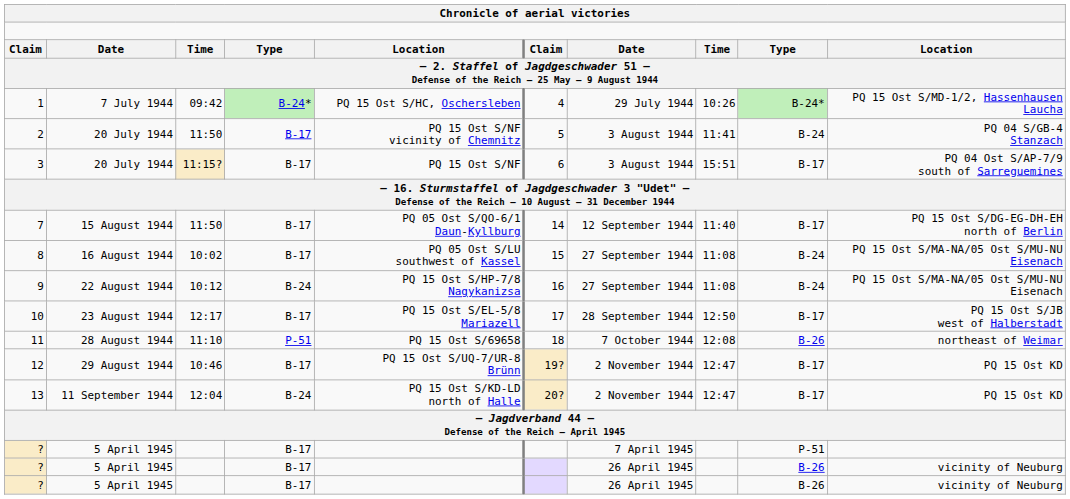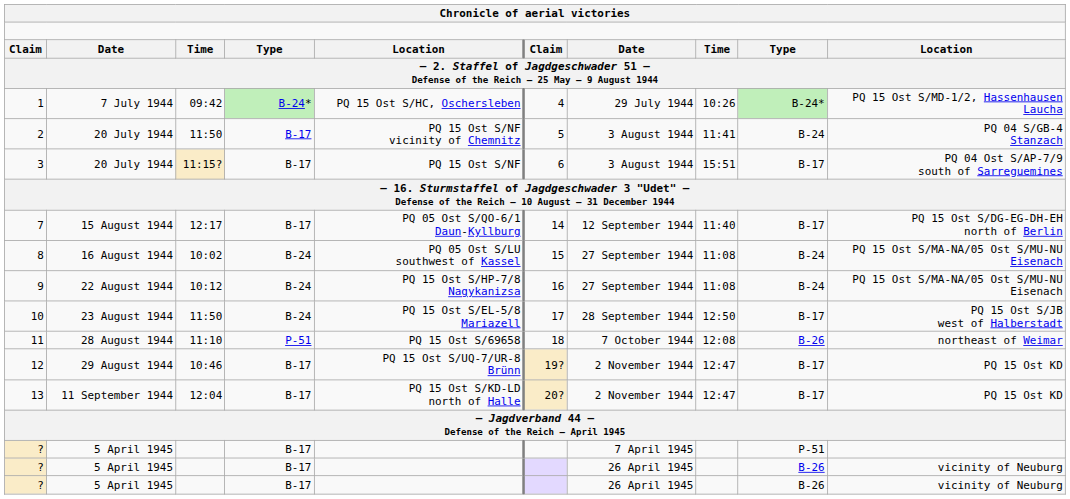(206, 225) 11:50 -> (206, 225) 12:17
(298, 255) B-17 -> (298, 255) B-24
(206, 316) 12:17 -> (206, 316) 11:50
(298, 316) B-17 -> (298, 316) B-24
(298, 395) B-24 -> (298, 395) B-17
